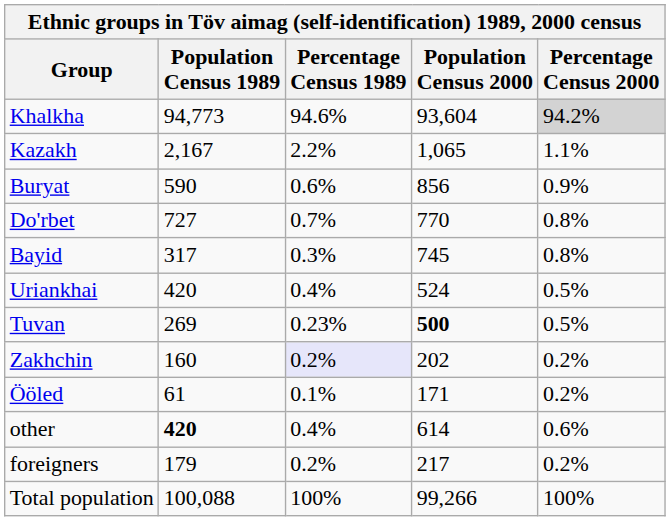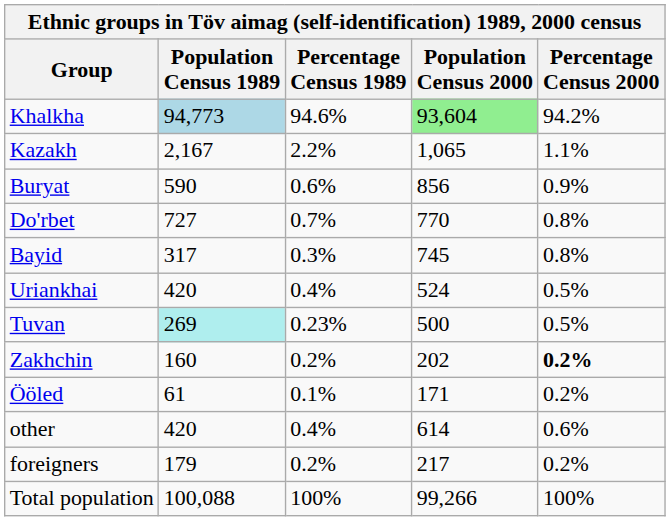(194, 116) no background -> (194, 116) lightblue background
(447, 116) no background -> (447, 116) lightgreen background
(571, 116) lightgrey background -> (571, 116) no background
(180, 324) no background -> (180, 324) paleturquoise background
(433, 324) bold -> (433, 324) normal
(313, 359) lavender background -> (313, 359) no background
(566, 359) normal -> (568, 359) bold
(180, 428) bold -> (180, 428) normal
